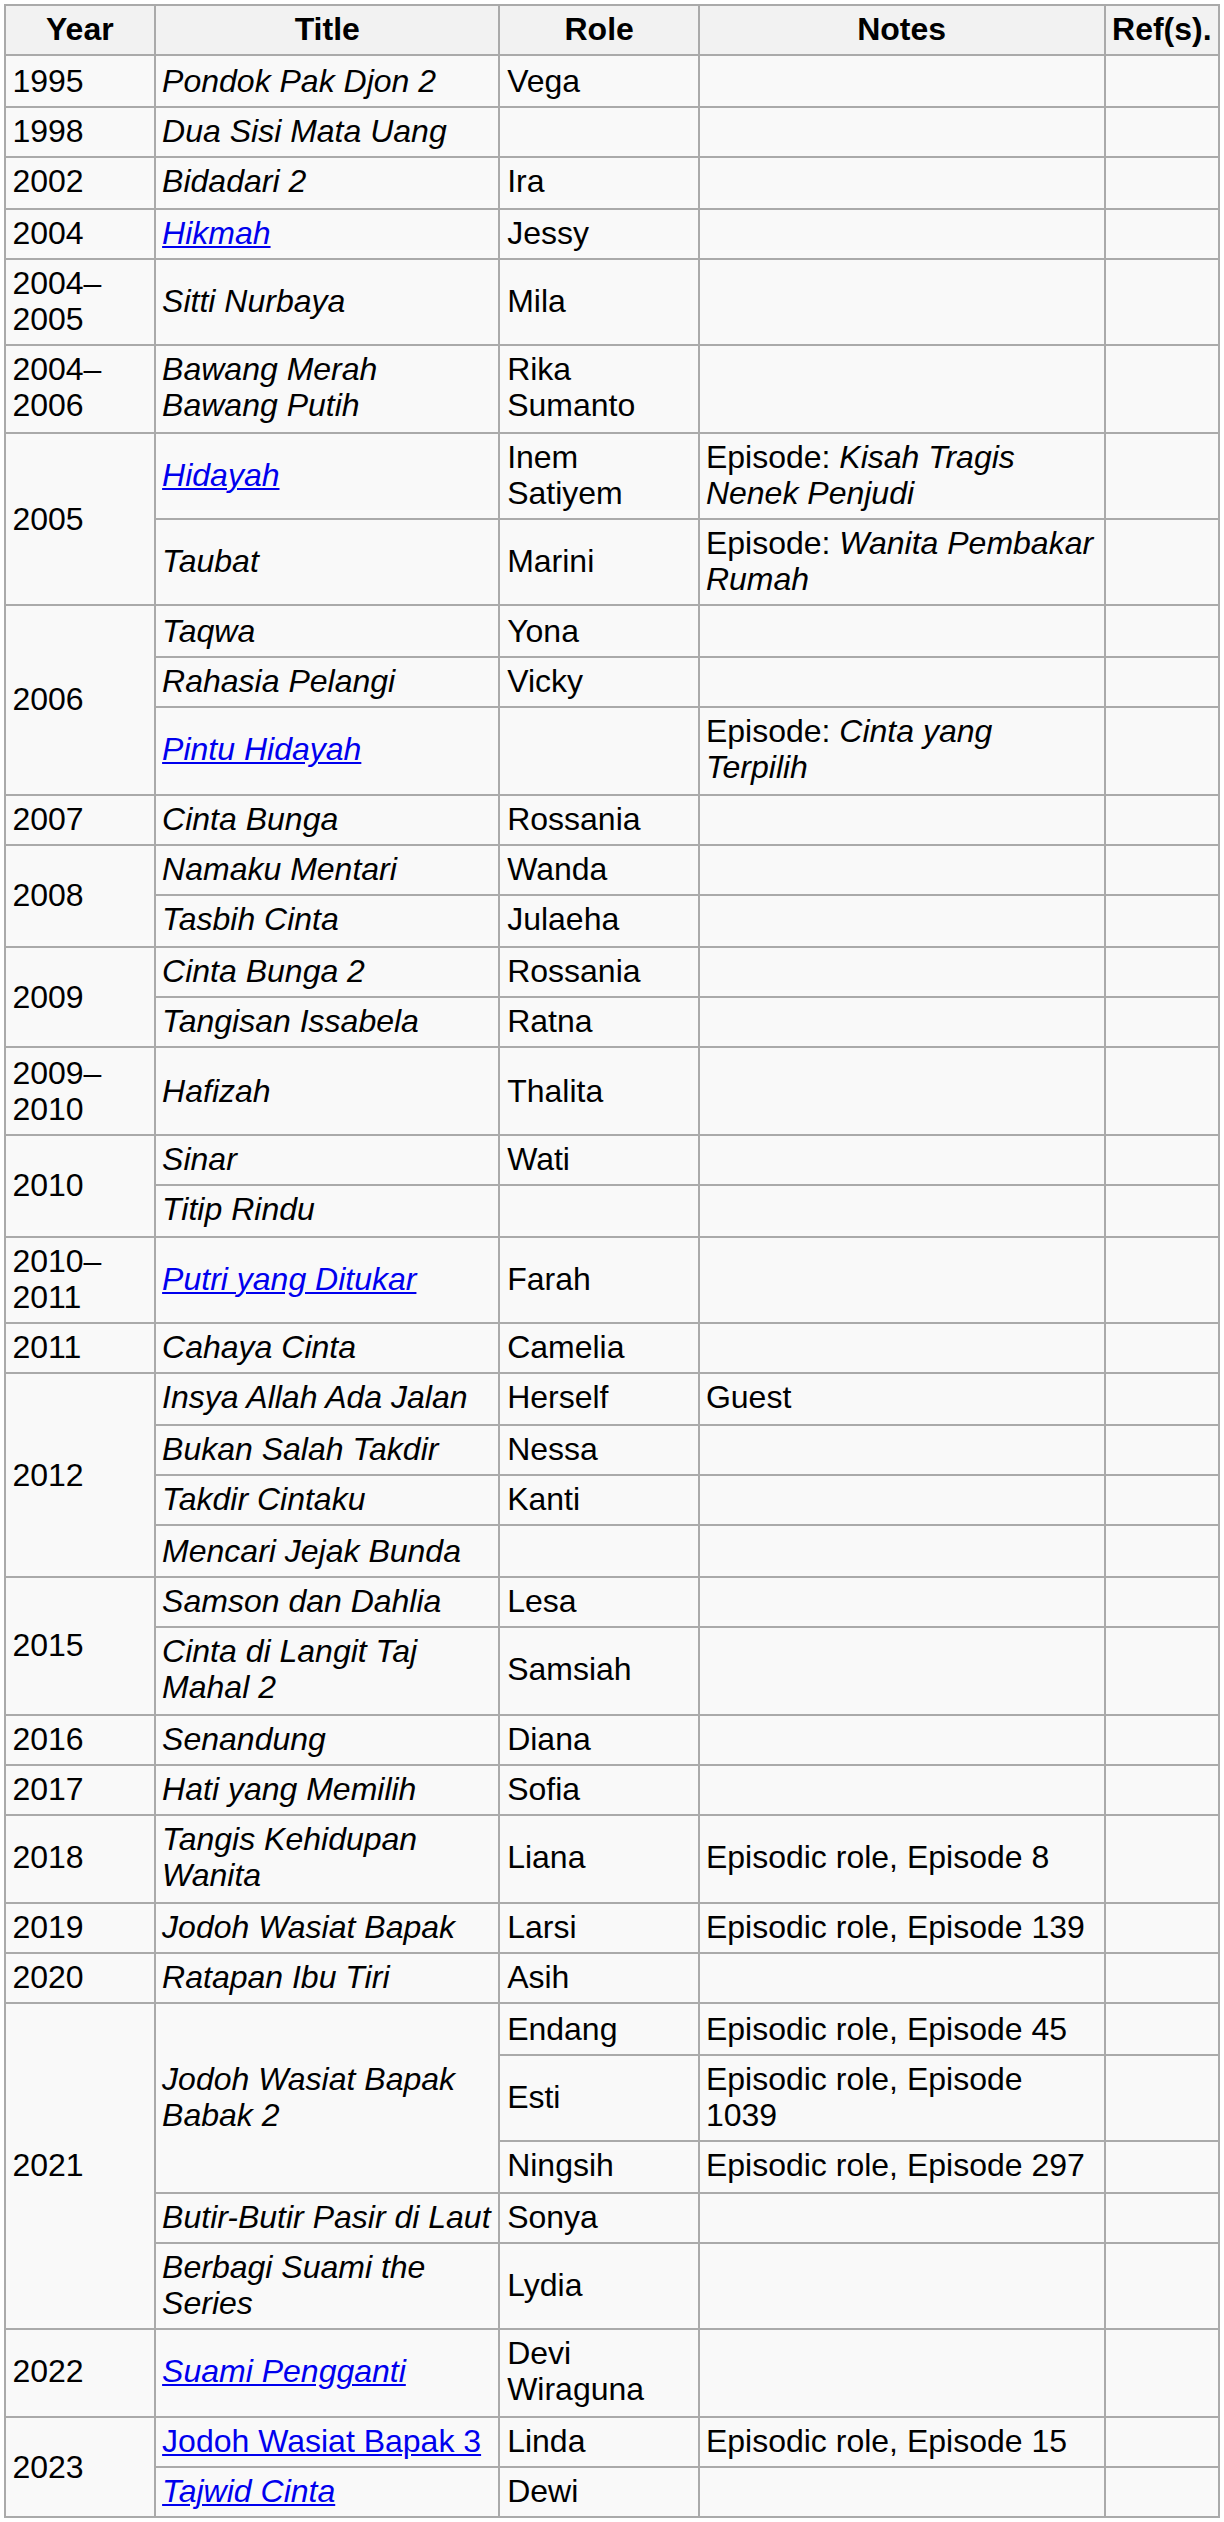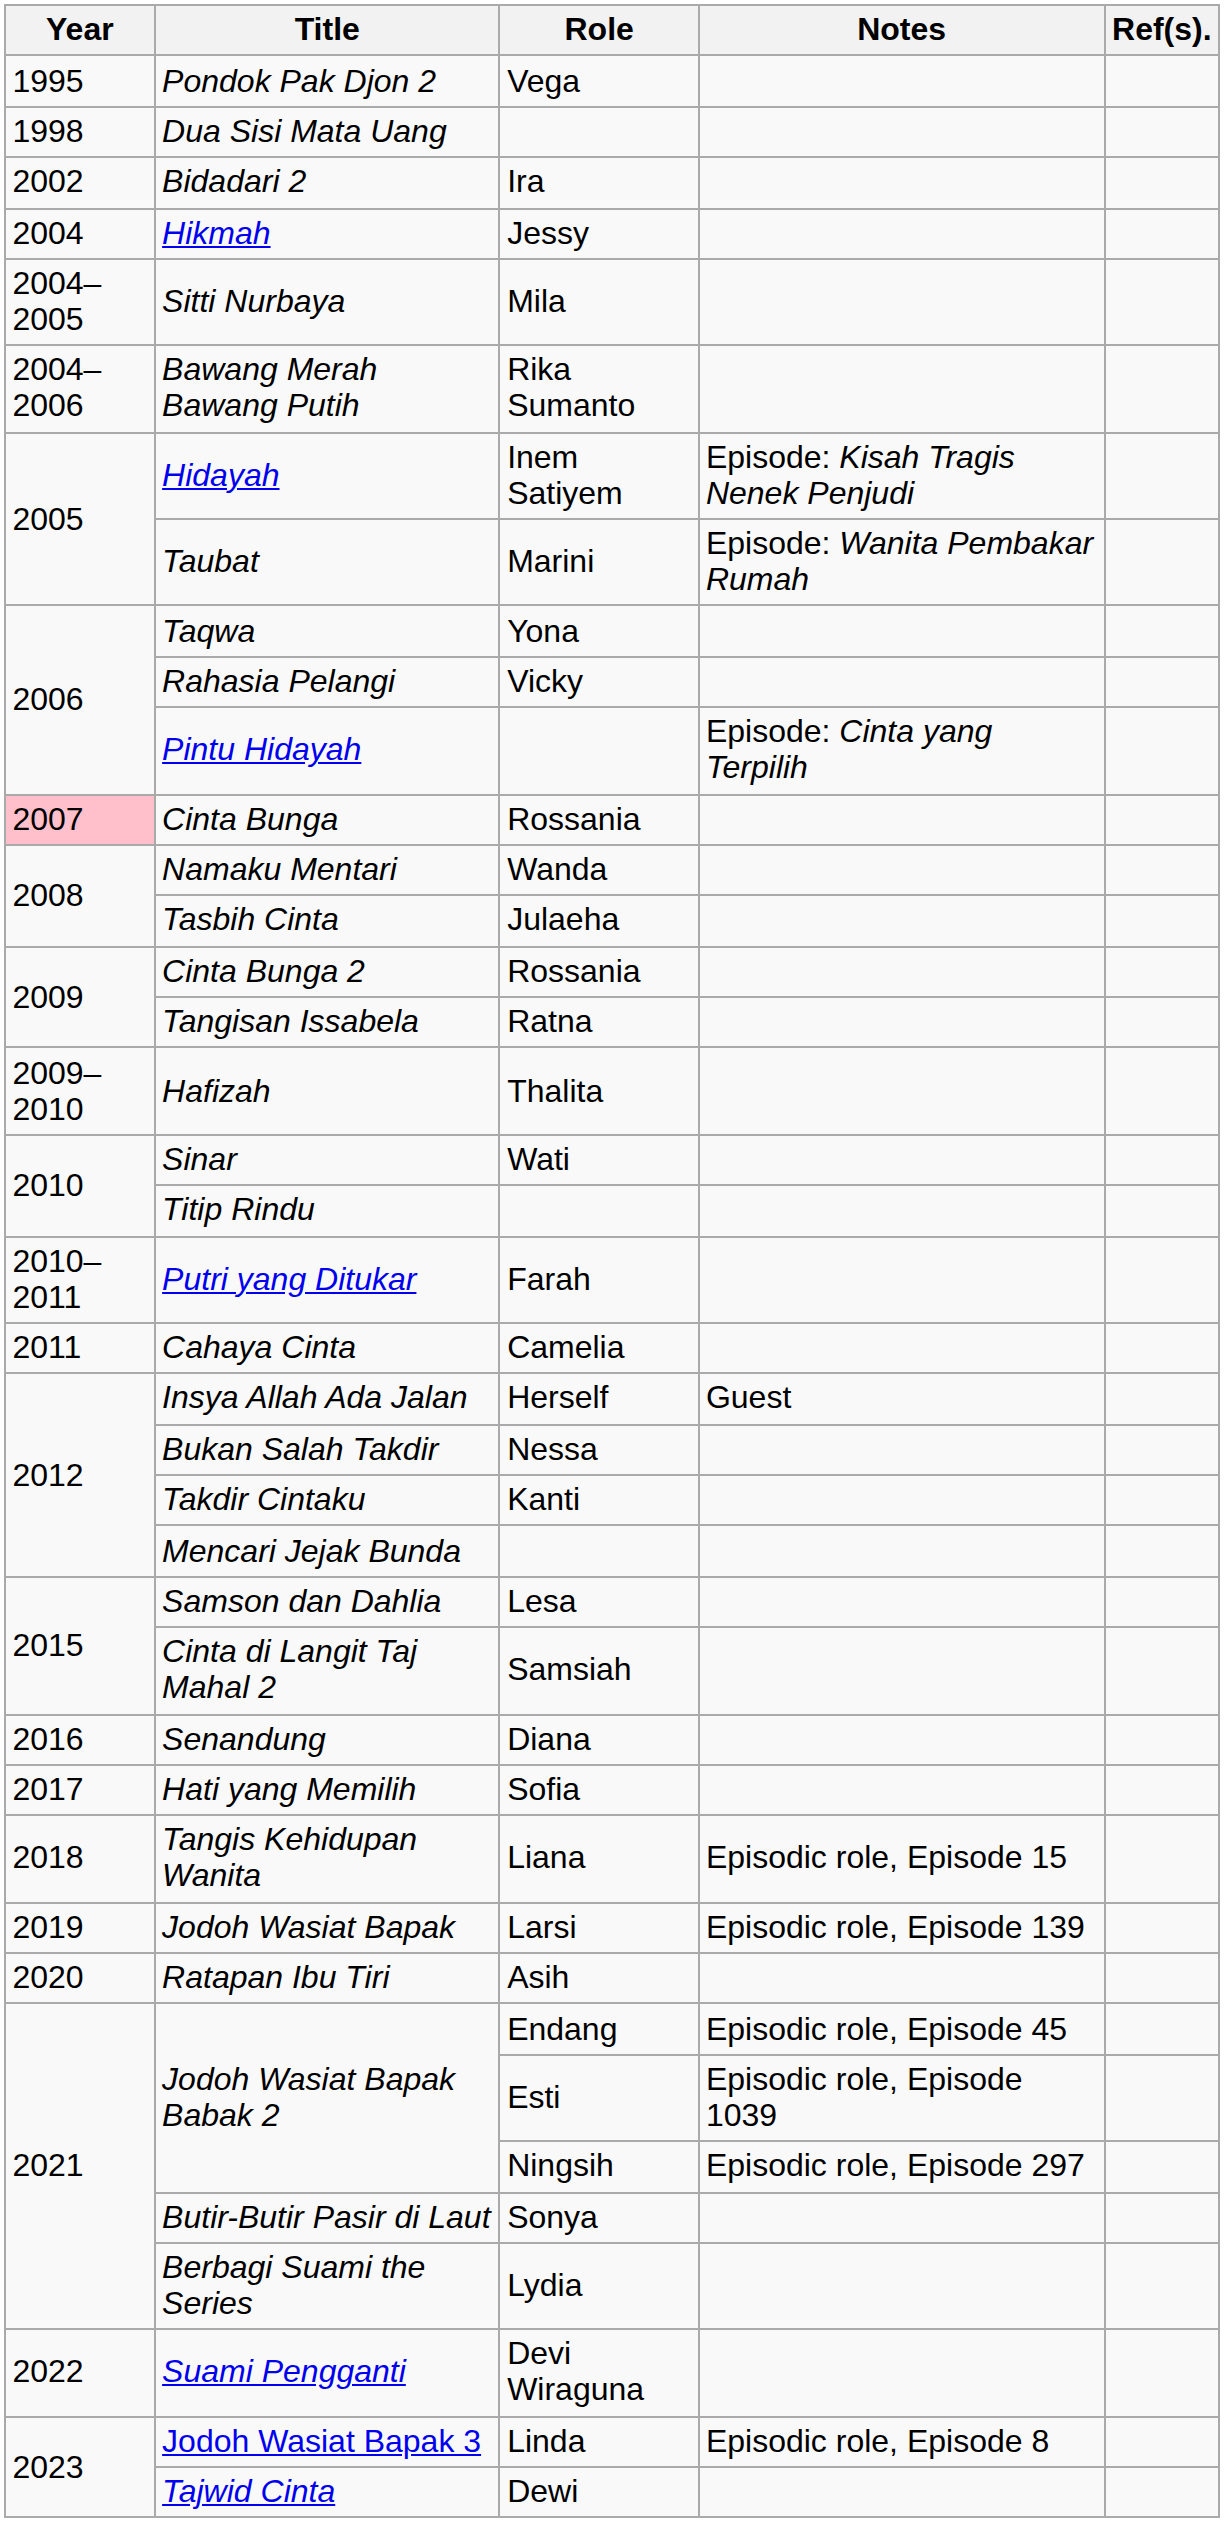(48, 818) no background -> (48, 818) pink background
(878, 1858) Episodic role, Episode 8 -> (886, 1858) Episodic role, Episode 15
(886, 2441) Episodic role, Episode 15 -> (878, 2441) Episodic role, Episode 8
